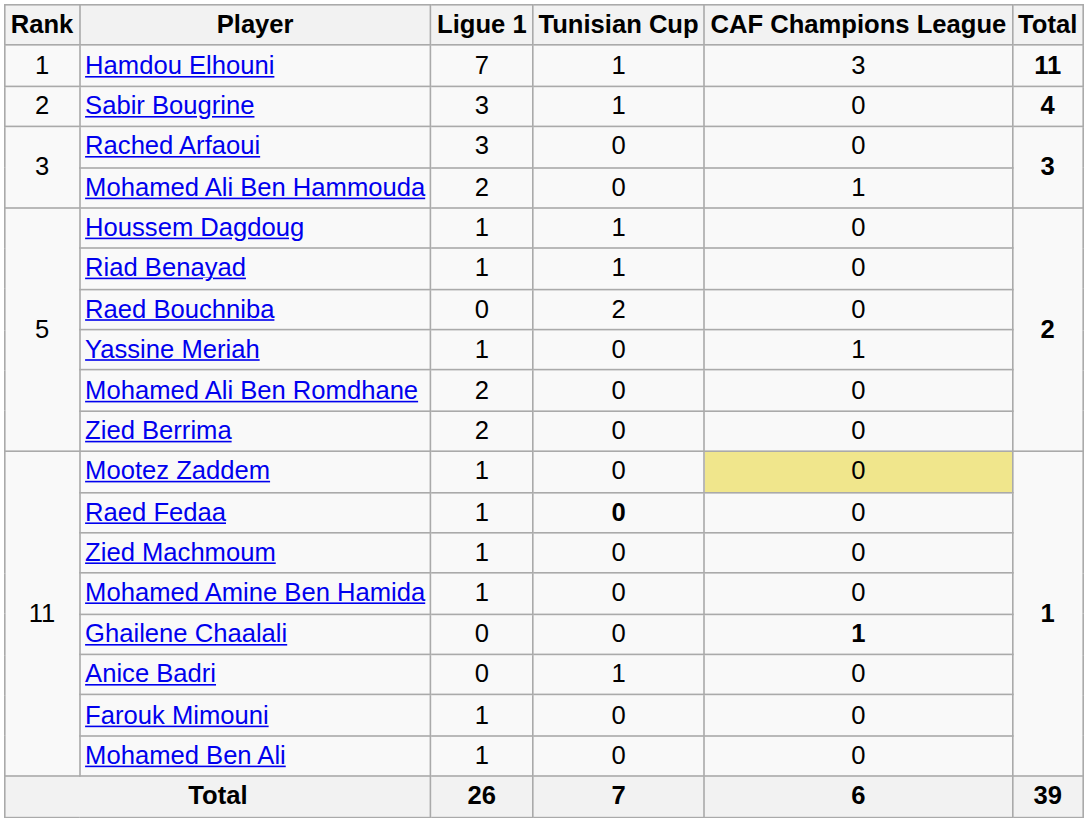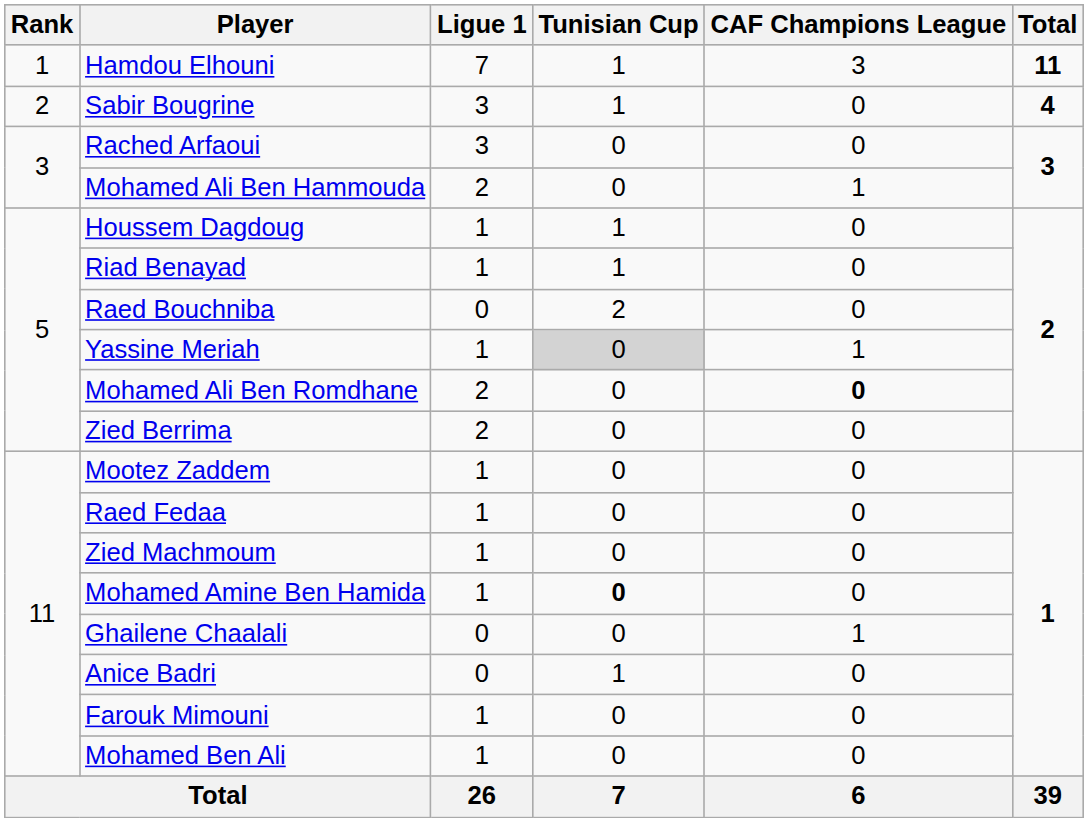(619, 349) no background -> (619, 349) lightgrey background
(858, 390) normal -> (858, 390) bold
(858, 471) khaki background -> (858, 471) no background
(619, 512) bold -> (619, 512) normal
(619, 593) normal -> (619, 593) bold
(858, 633) bold -> (858, 633) normal
